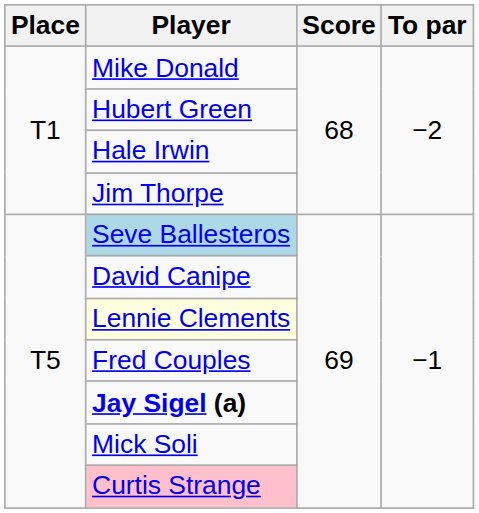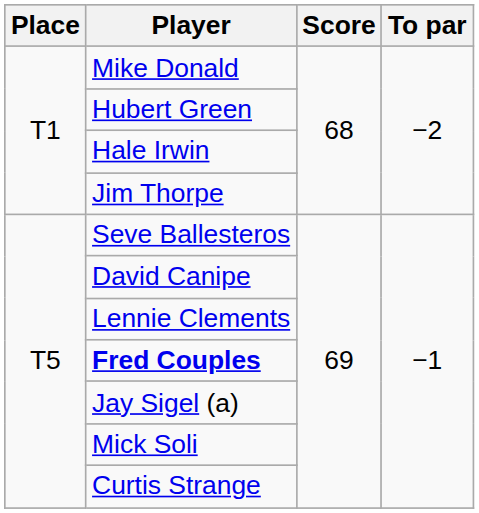(191, 234) lightblue background -> (191, 234) no background
(191, 318) lightyellow background -> (191, 318) no background
(171, 360) normal -> (176, 360) bold
(169, 402) bold -> (165, 402) normal
(176, 485) pink background -> (176, 485) no background
